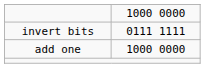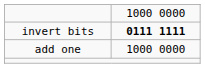(156, 31) normal -> (156, 31) bold
